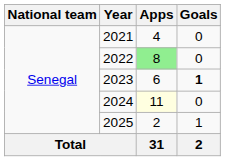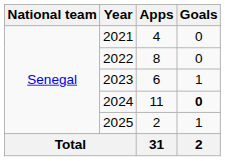(157, 58) lightgreen background -> (157, 58) no background
(199, 79) bold -> (199, 79) normal
(157, 101) lightyellow background -> (157, 101) no background
(199, 101) normal -> (199, 101) bold
